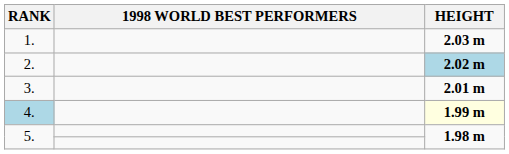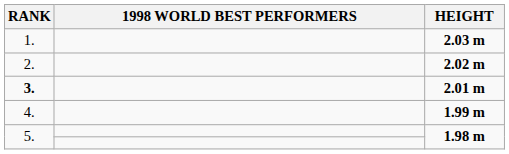(464, 64) lightblue background -> (464, 64) no background
(29, 88) normal -> (29, 88) bold
(29, 112) lightblue background -> (29, 112) no background
(464, 112) lightyellow background -> (464, 112) no background
